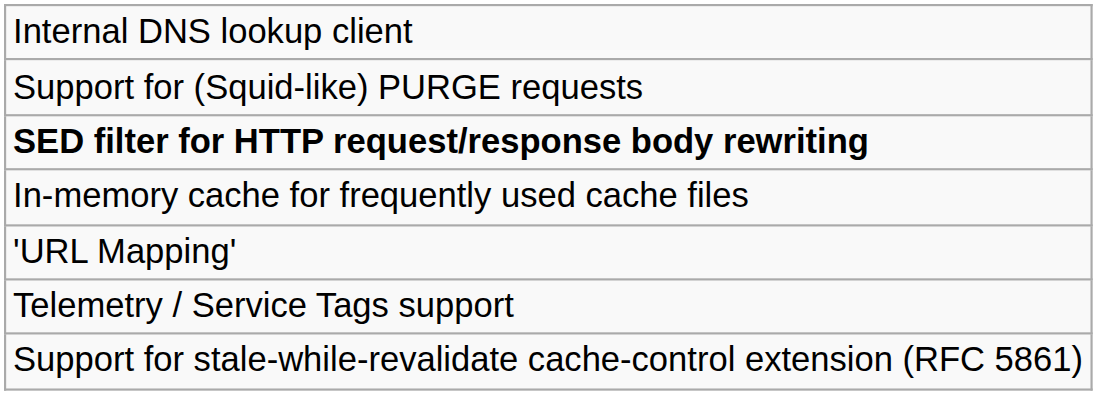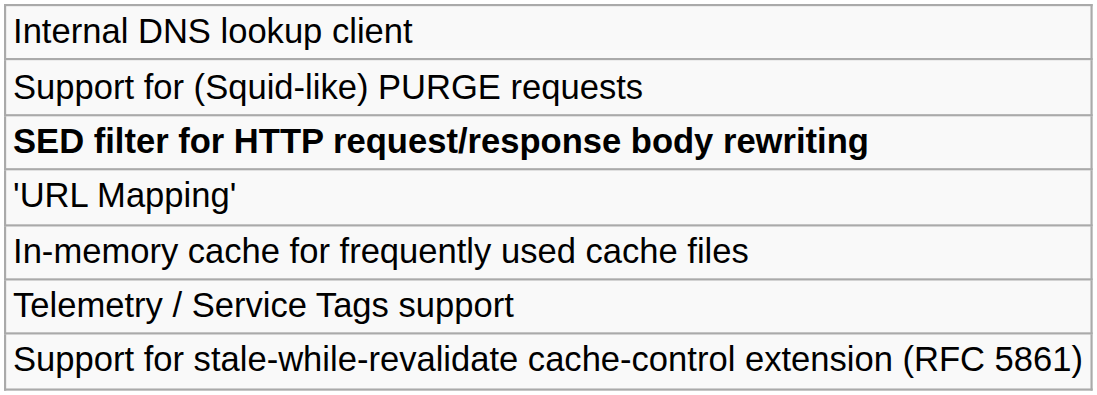(381, 196) In-memory cache for frequently used cache files -> (125, 196) 'URL Mapping'
(125, 251) 'URL Mapping' -> (381, 251) In-memory cache for frequently used cache files
